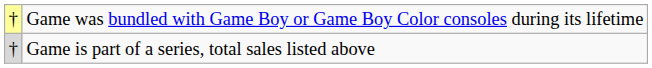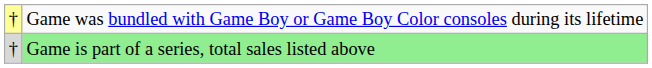(201, 48) no background -> (201, 48) lightgreen background
